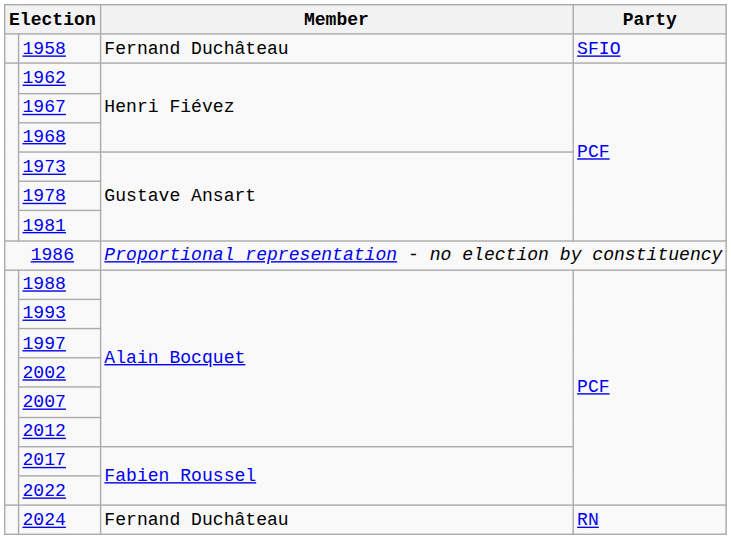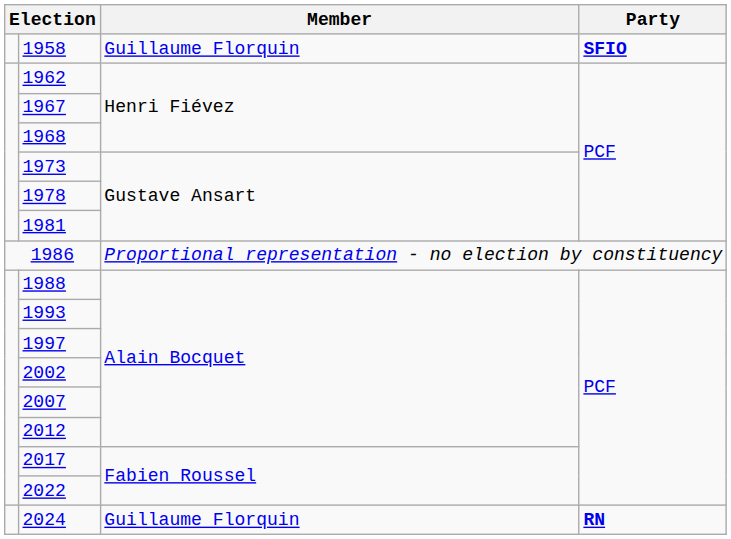(197, 49) Fernand Duchâteau -> (202, 49) Guillaume Florquin
(599, 49) normal -> (605, 49) bold
(197, 520) Fernand Duchâteau -> (202, 520) Guillaume Florquin
(588, 520) normal -> (594, 520) bold
